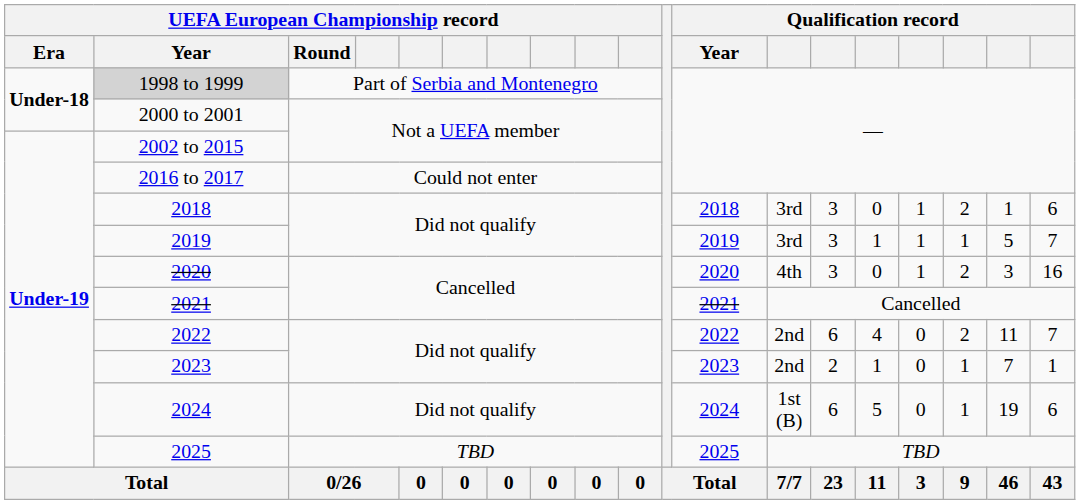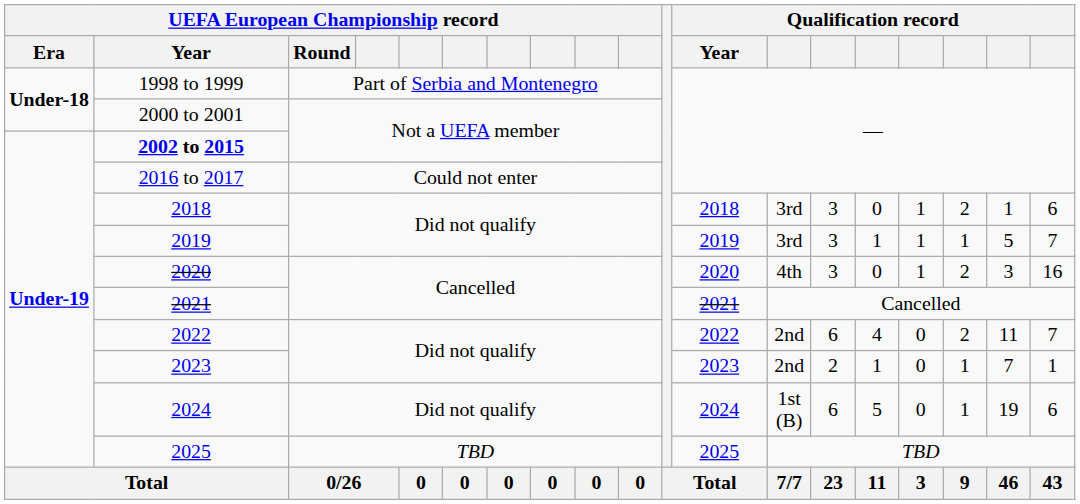(191, 83) lightgrey background -> (191, 83) no background
(191, 146) normal -> (191, 146) bold
